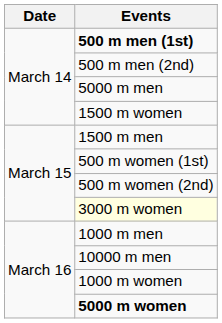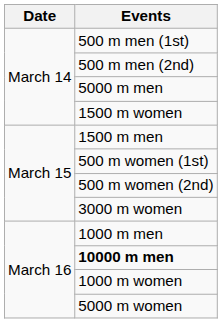(136, 40) bold -> (134, 40) normal
(130, 209) lightyellow background -> (130, 209) no background
(125, 257) normal -> (126, 257) bold
(132, 305) bold -> (130, 305) normal
